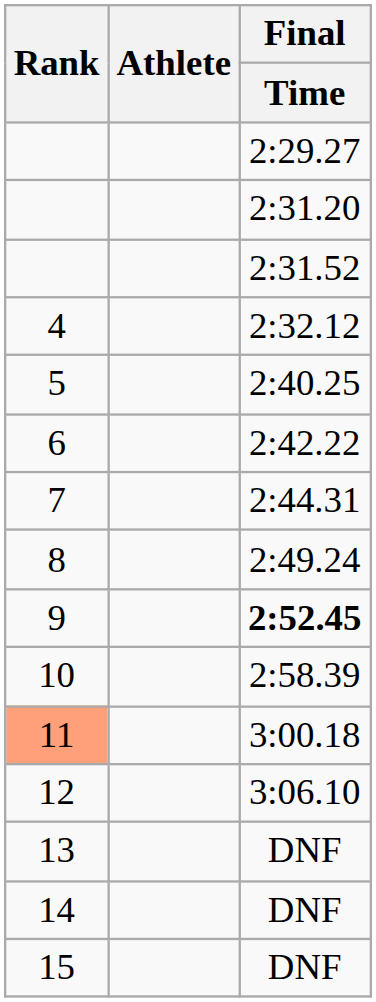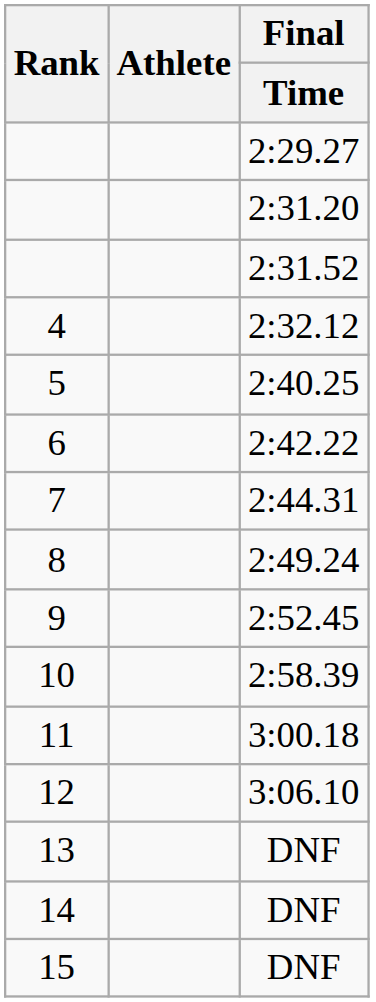(305, 617) bold -> (304, 617) normal
(57, 734) lightsalmon background -> (57, 734) no background
